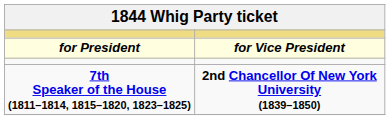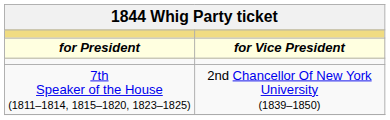(99, 90) bold -> (99, 90) normal
(289, 90) bold -> (289, 90) normal
